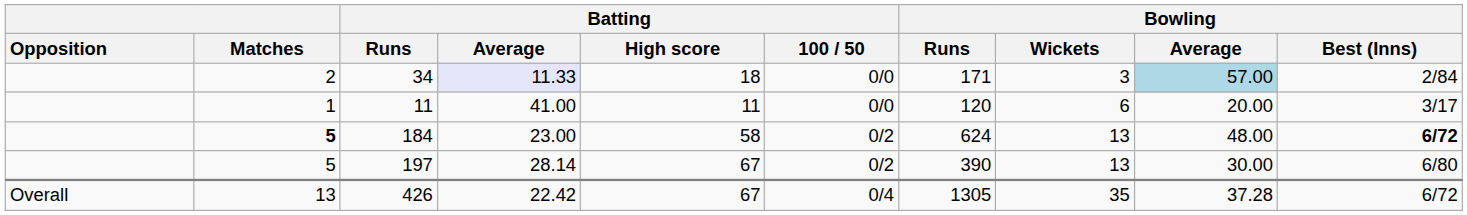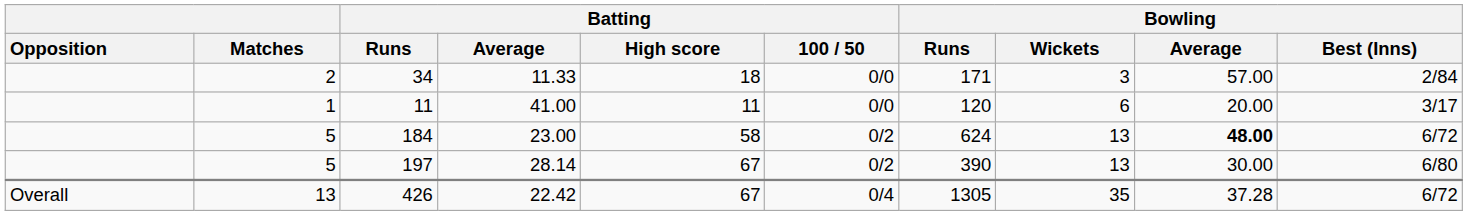(554, 77) lavender background -> (554, 77) no background
(1250, 77) lightblue background -> (1250, 77) no background
(331, 135) bold -> (331, 135) normal
(1250, 135) normal -> (1250, 135) bold
(1440, 135) bold -> (1440, 135) normal
